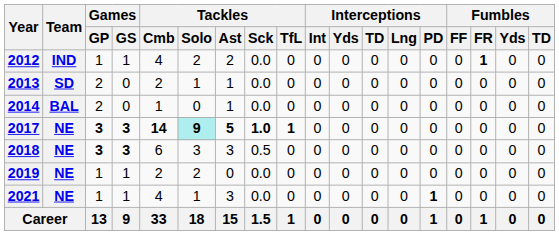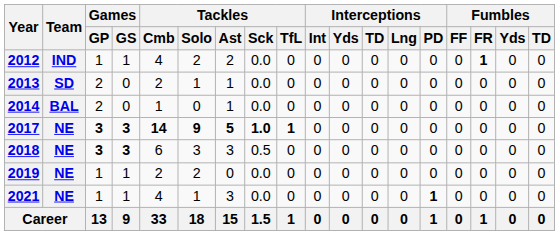(197, 128) paleturquoise background -> (197, 128) no background
